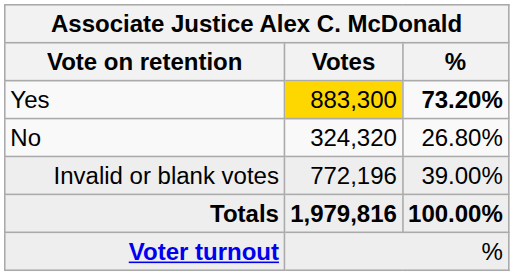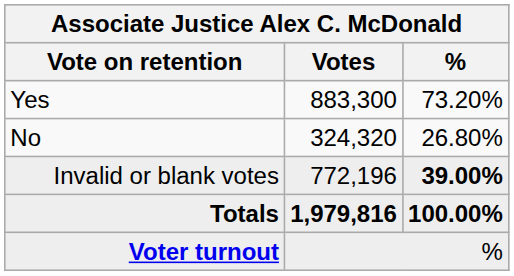(354, 100) gold background -> (354, 100) no background
(462, 100) bold -> (462, 100) normal
(462, 176) normal -> (462, 176) bold
